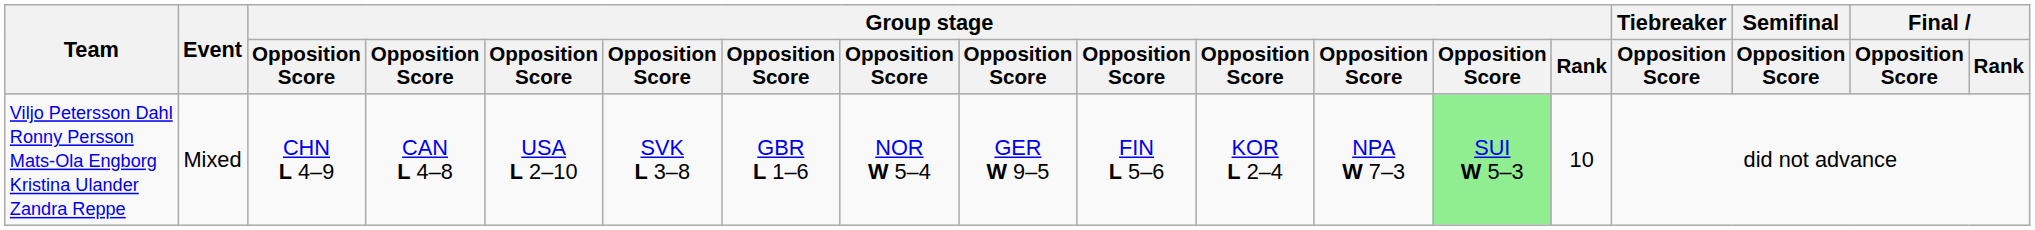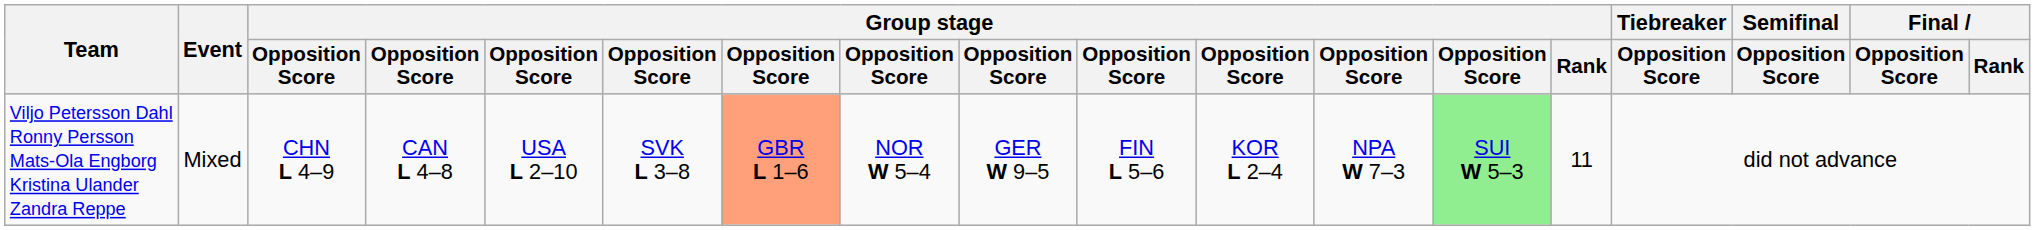(781, 160) no background -> (781, 160) lightsalmon background
(1582, 160) 10 -> (1582, 160) 11
